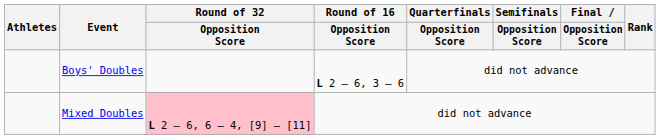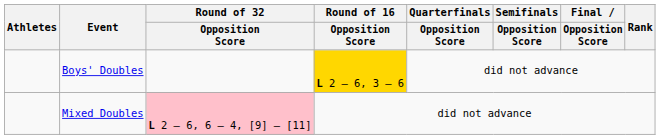(360, 77) no background -> (360, 77) gold background
